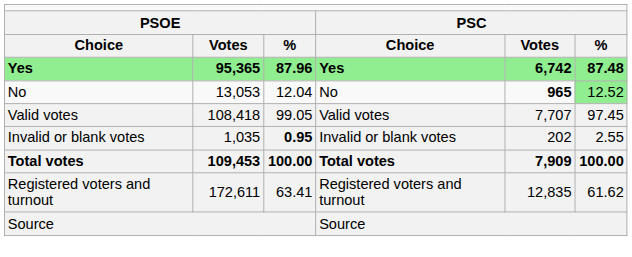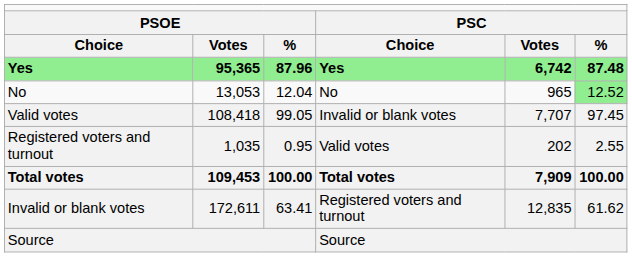(559, 92) bold -> (559, 92) normal
(354, 115) Valid votes -> (388, 115) Invalid or blank votes
(76, 138) Invalid or blank votes -> (79, 146) Registered voters and turnout
(298, 138) bold -> (298, 146) normal
(388, 138) Invalid or blank votes -> (354, 146) Valid votes
(79, 192) Registered voters and turnout -> (76, 208) Invalid or blank votes
